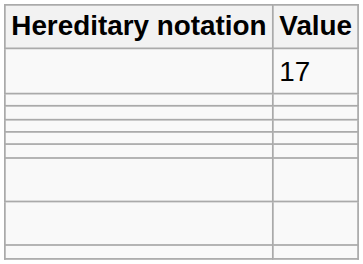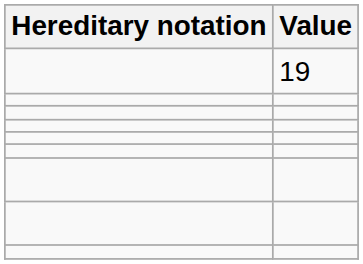(295, 70) 17 -> (295, 70) 19
